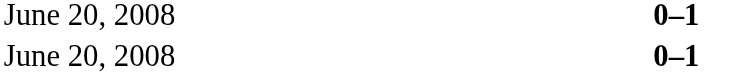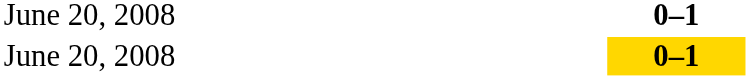(676, 55) no background -> (676, 55) gold background
